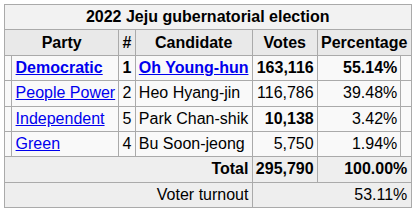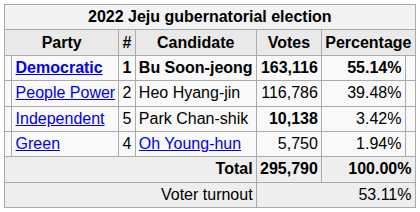(194, 67) Oh Young-hun -> (196, 67) Bu Soon-jeong
(192, 144) Bu Soon-jeong -> (190, 144) Oh Young-hun
